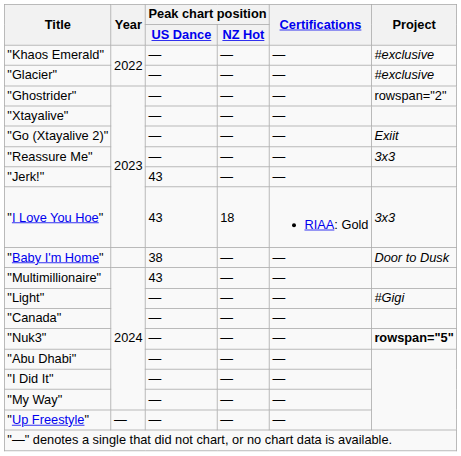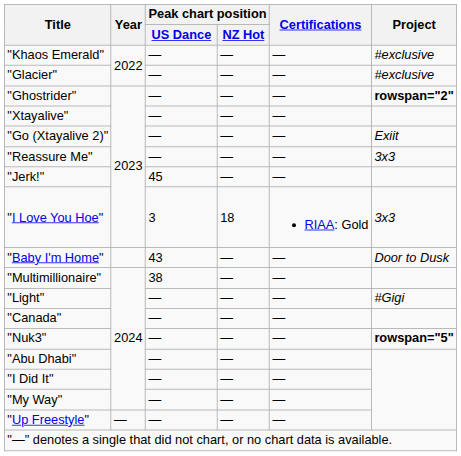(410, 95) normal -> (414, 95) bold
(156, 177) 43 -> (156, 177) 45
(156, 217) 43 -> (152, 217) 3
(156, 257) 38 -> (156, 257) 43
(156, 277) 43 -> (156, 277) 38
